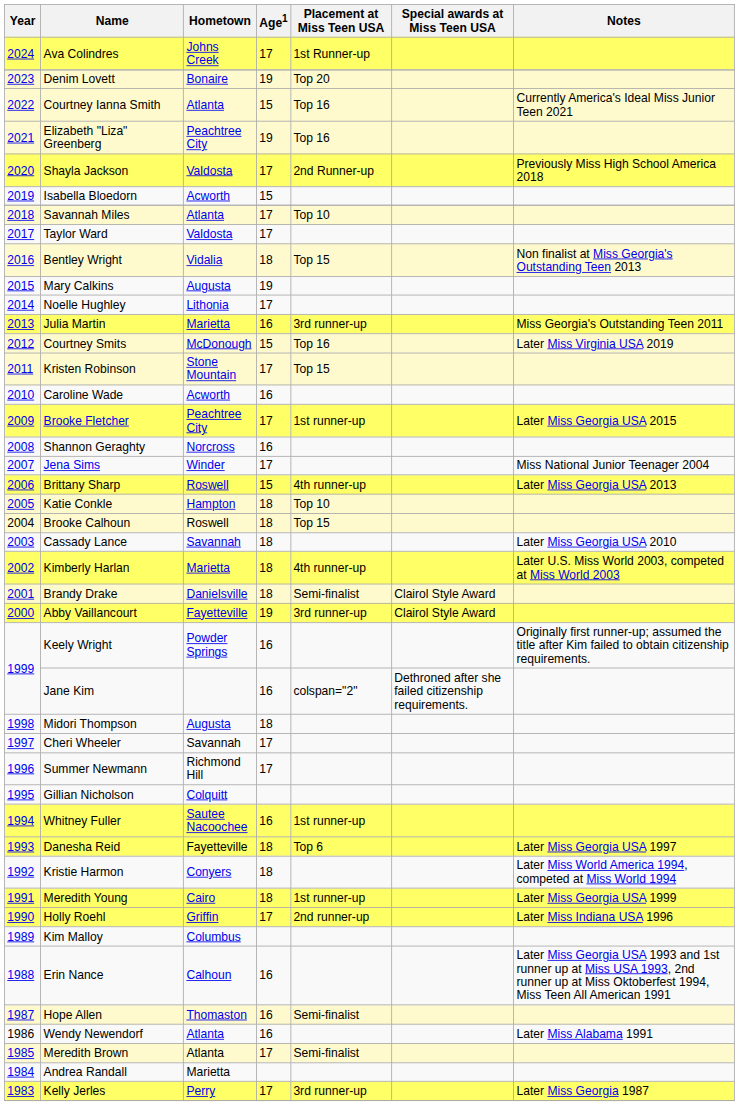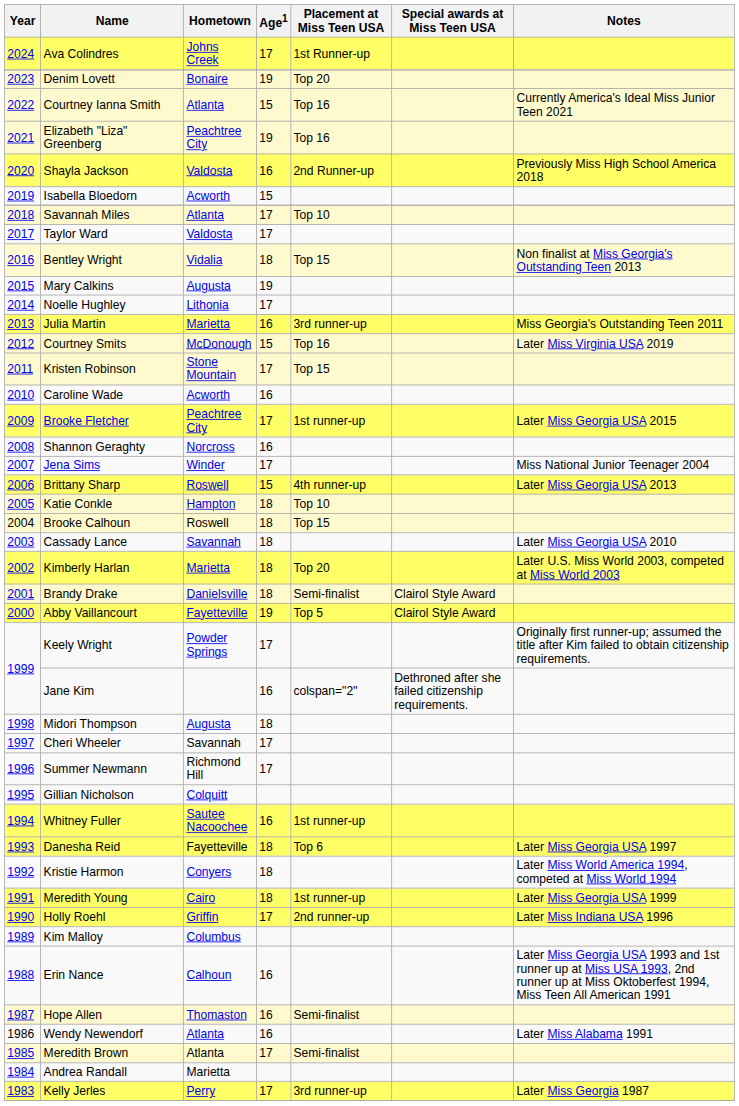(266, 170) 17 -> (266, 170) 16
(330, 568) 4th runner-up -> (312, 568) Top 20
(330, 613) 3rd runner-up -> (308, 613) Top 5
(266, 646) 16 -> (266, 646) 17
